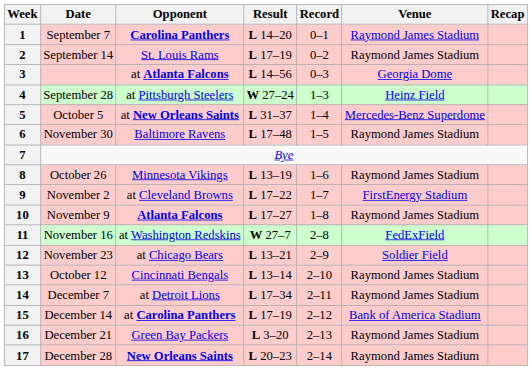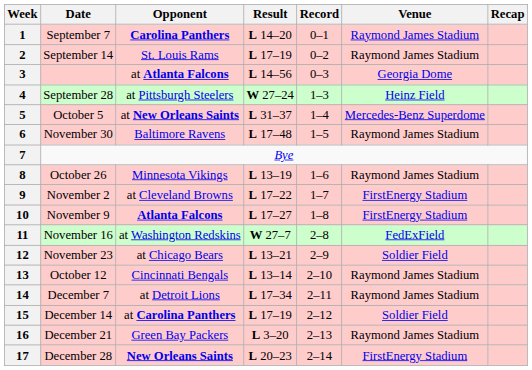(415, 214) Raymond James Stadium -> (415, 214) FirstEnergy Stadium
(415, 315) Bank of America Stadium -> (415, 315) Soldier Field
(415, 355) Raymond James Stadium -> (415, 355) FirstEnergy Stadium
